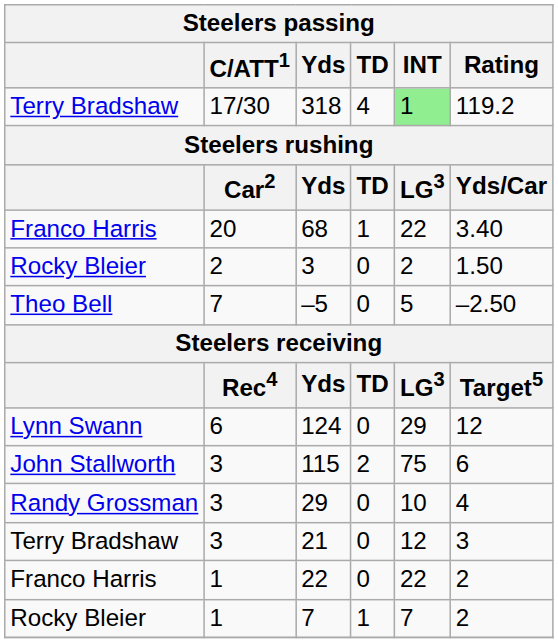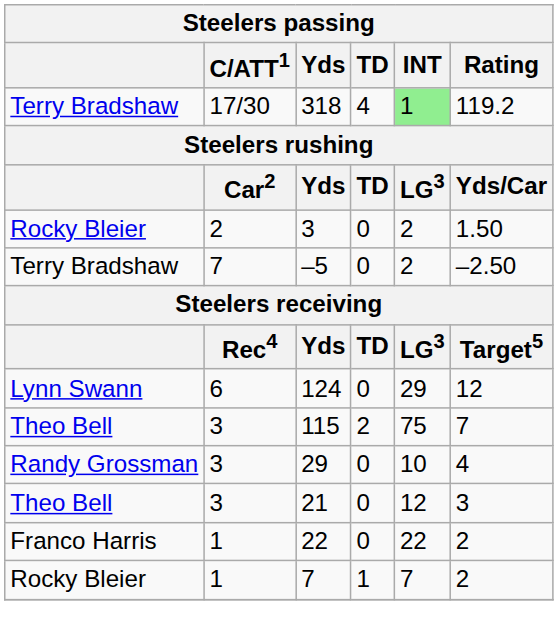- row: (315, 228)
(61, 304) Theo Bell -> (94, 266) Terry Bradshaw
(407, 304) 5 -> (407, 266) 2
(93, 464) John Stallworth -> (61, 426) Theo Bell
(463, 464) 6 -> (463, 426) 7
(94, 541) Terry Bradshaw -> (61, 503) Theo Bell
